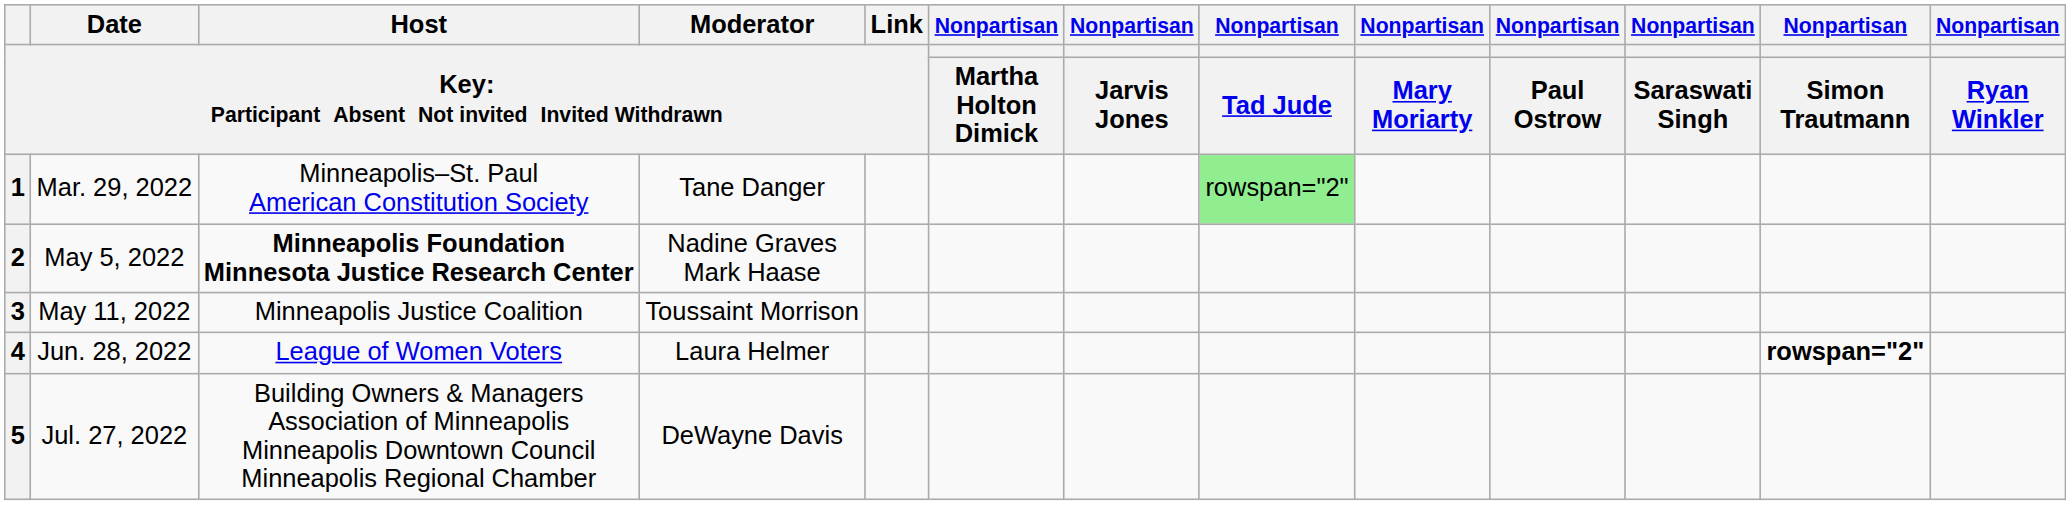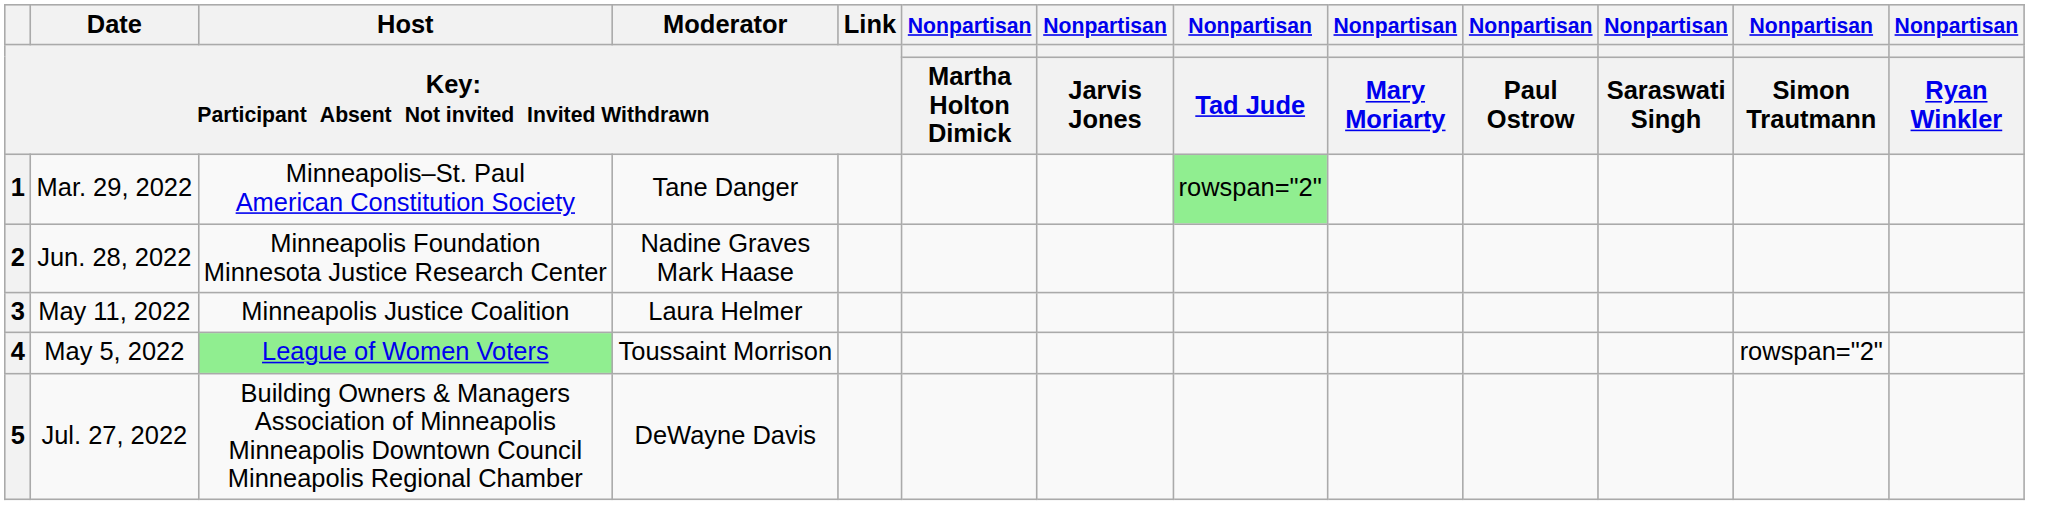(114, 257) May 5, 2022 -> (114, 257) Jun. 28, 2022
(419, 257) bold -> (405, 257) normal
(752, 312) Toussaint Morrison -> (725, 312) Laura Helmer
(114, 352) Jun. 28, 2022 -> (114, 352) May 5, 2022
(419, 352) no background -> (405, 352) lightgreen background
(752, 352) Laura Helmer -> (725, 352) Toussaint Morrison
(1845, 352) bold -> (1811, 352) normal
